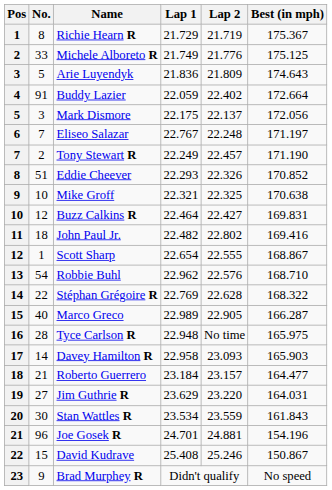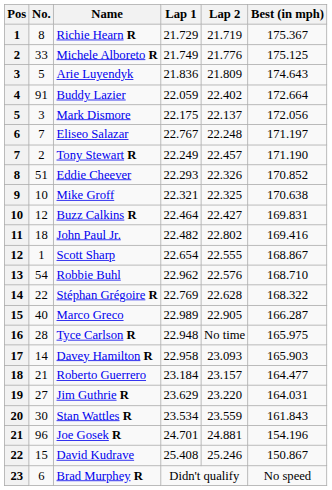(41, 475) 9 -> (41, 475) 6
